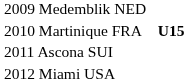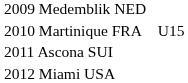(171, 30) bold -> (171, 30) normal
